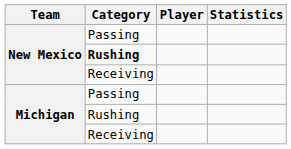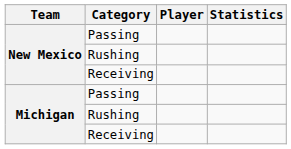(114, 54) bold -> (114, 54) normal
